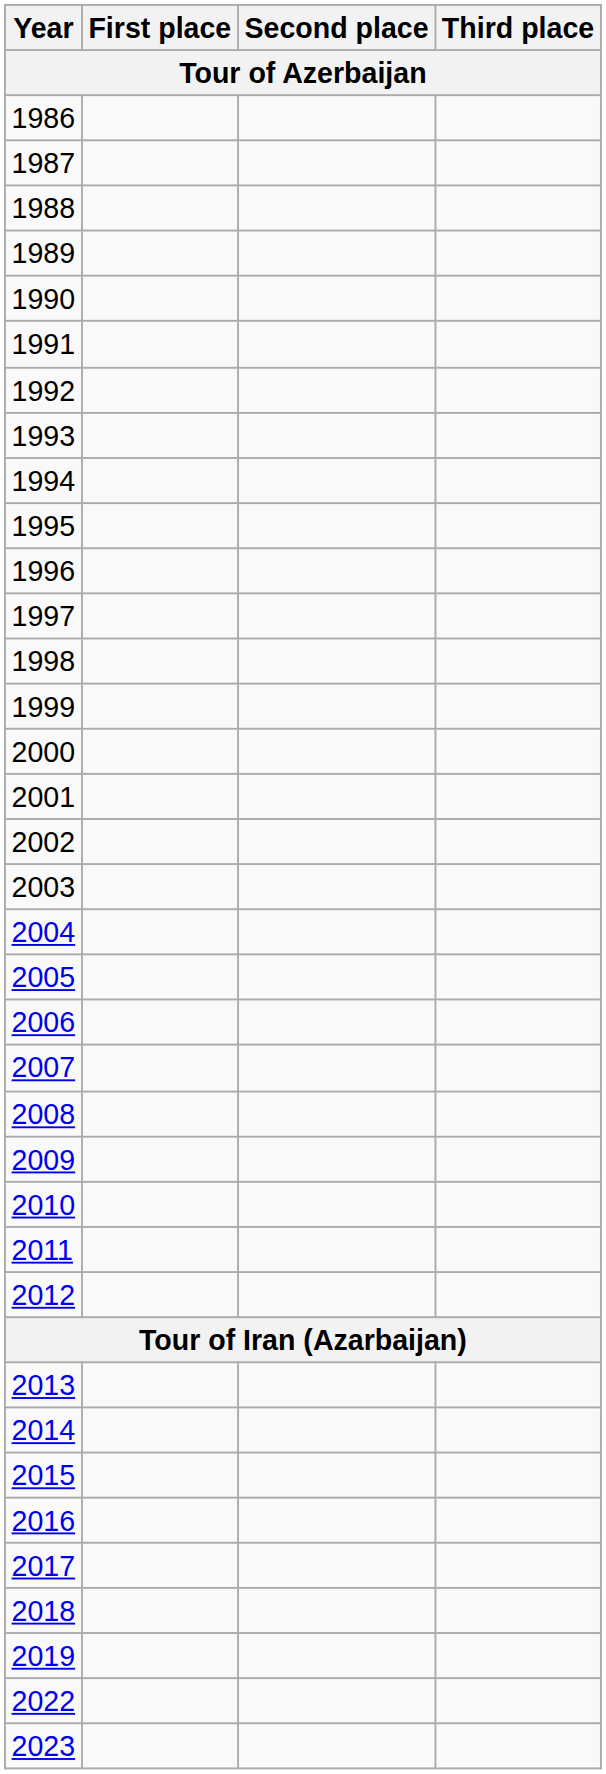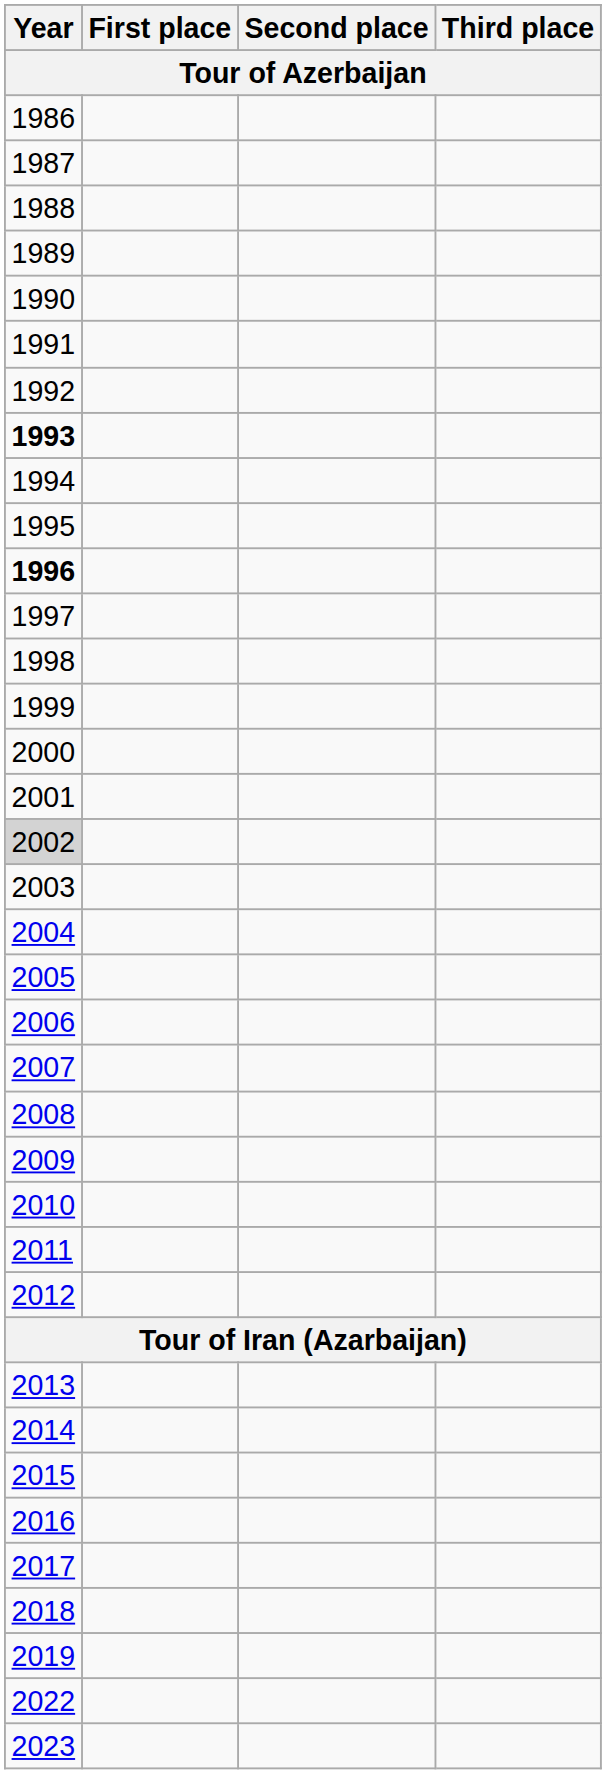(43, 435) normal -> (43, 435) bold
(43, 571) normal -> (43, 571) bold
(43, 842) no background -> (43, 842) lightgrey background
